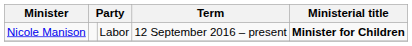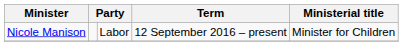(348, 31) bold -> (344, 31) normal
